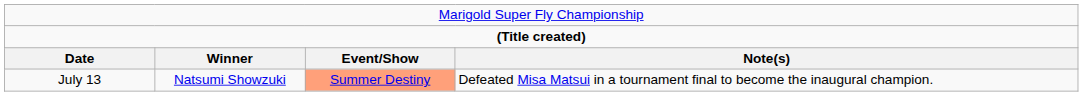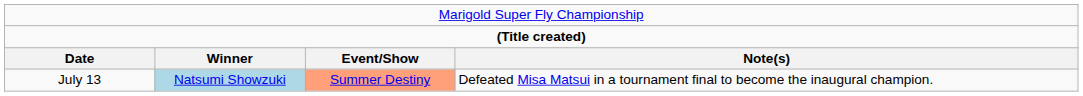(230, 79) no background -> (230, 79) lightblue background
